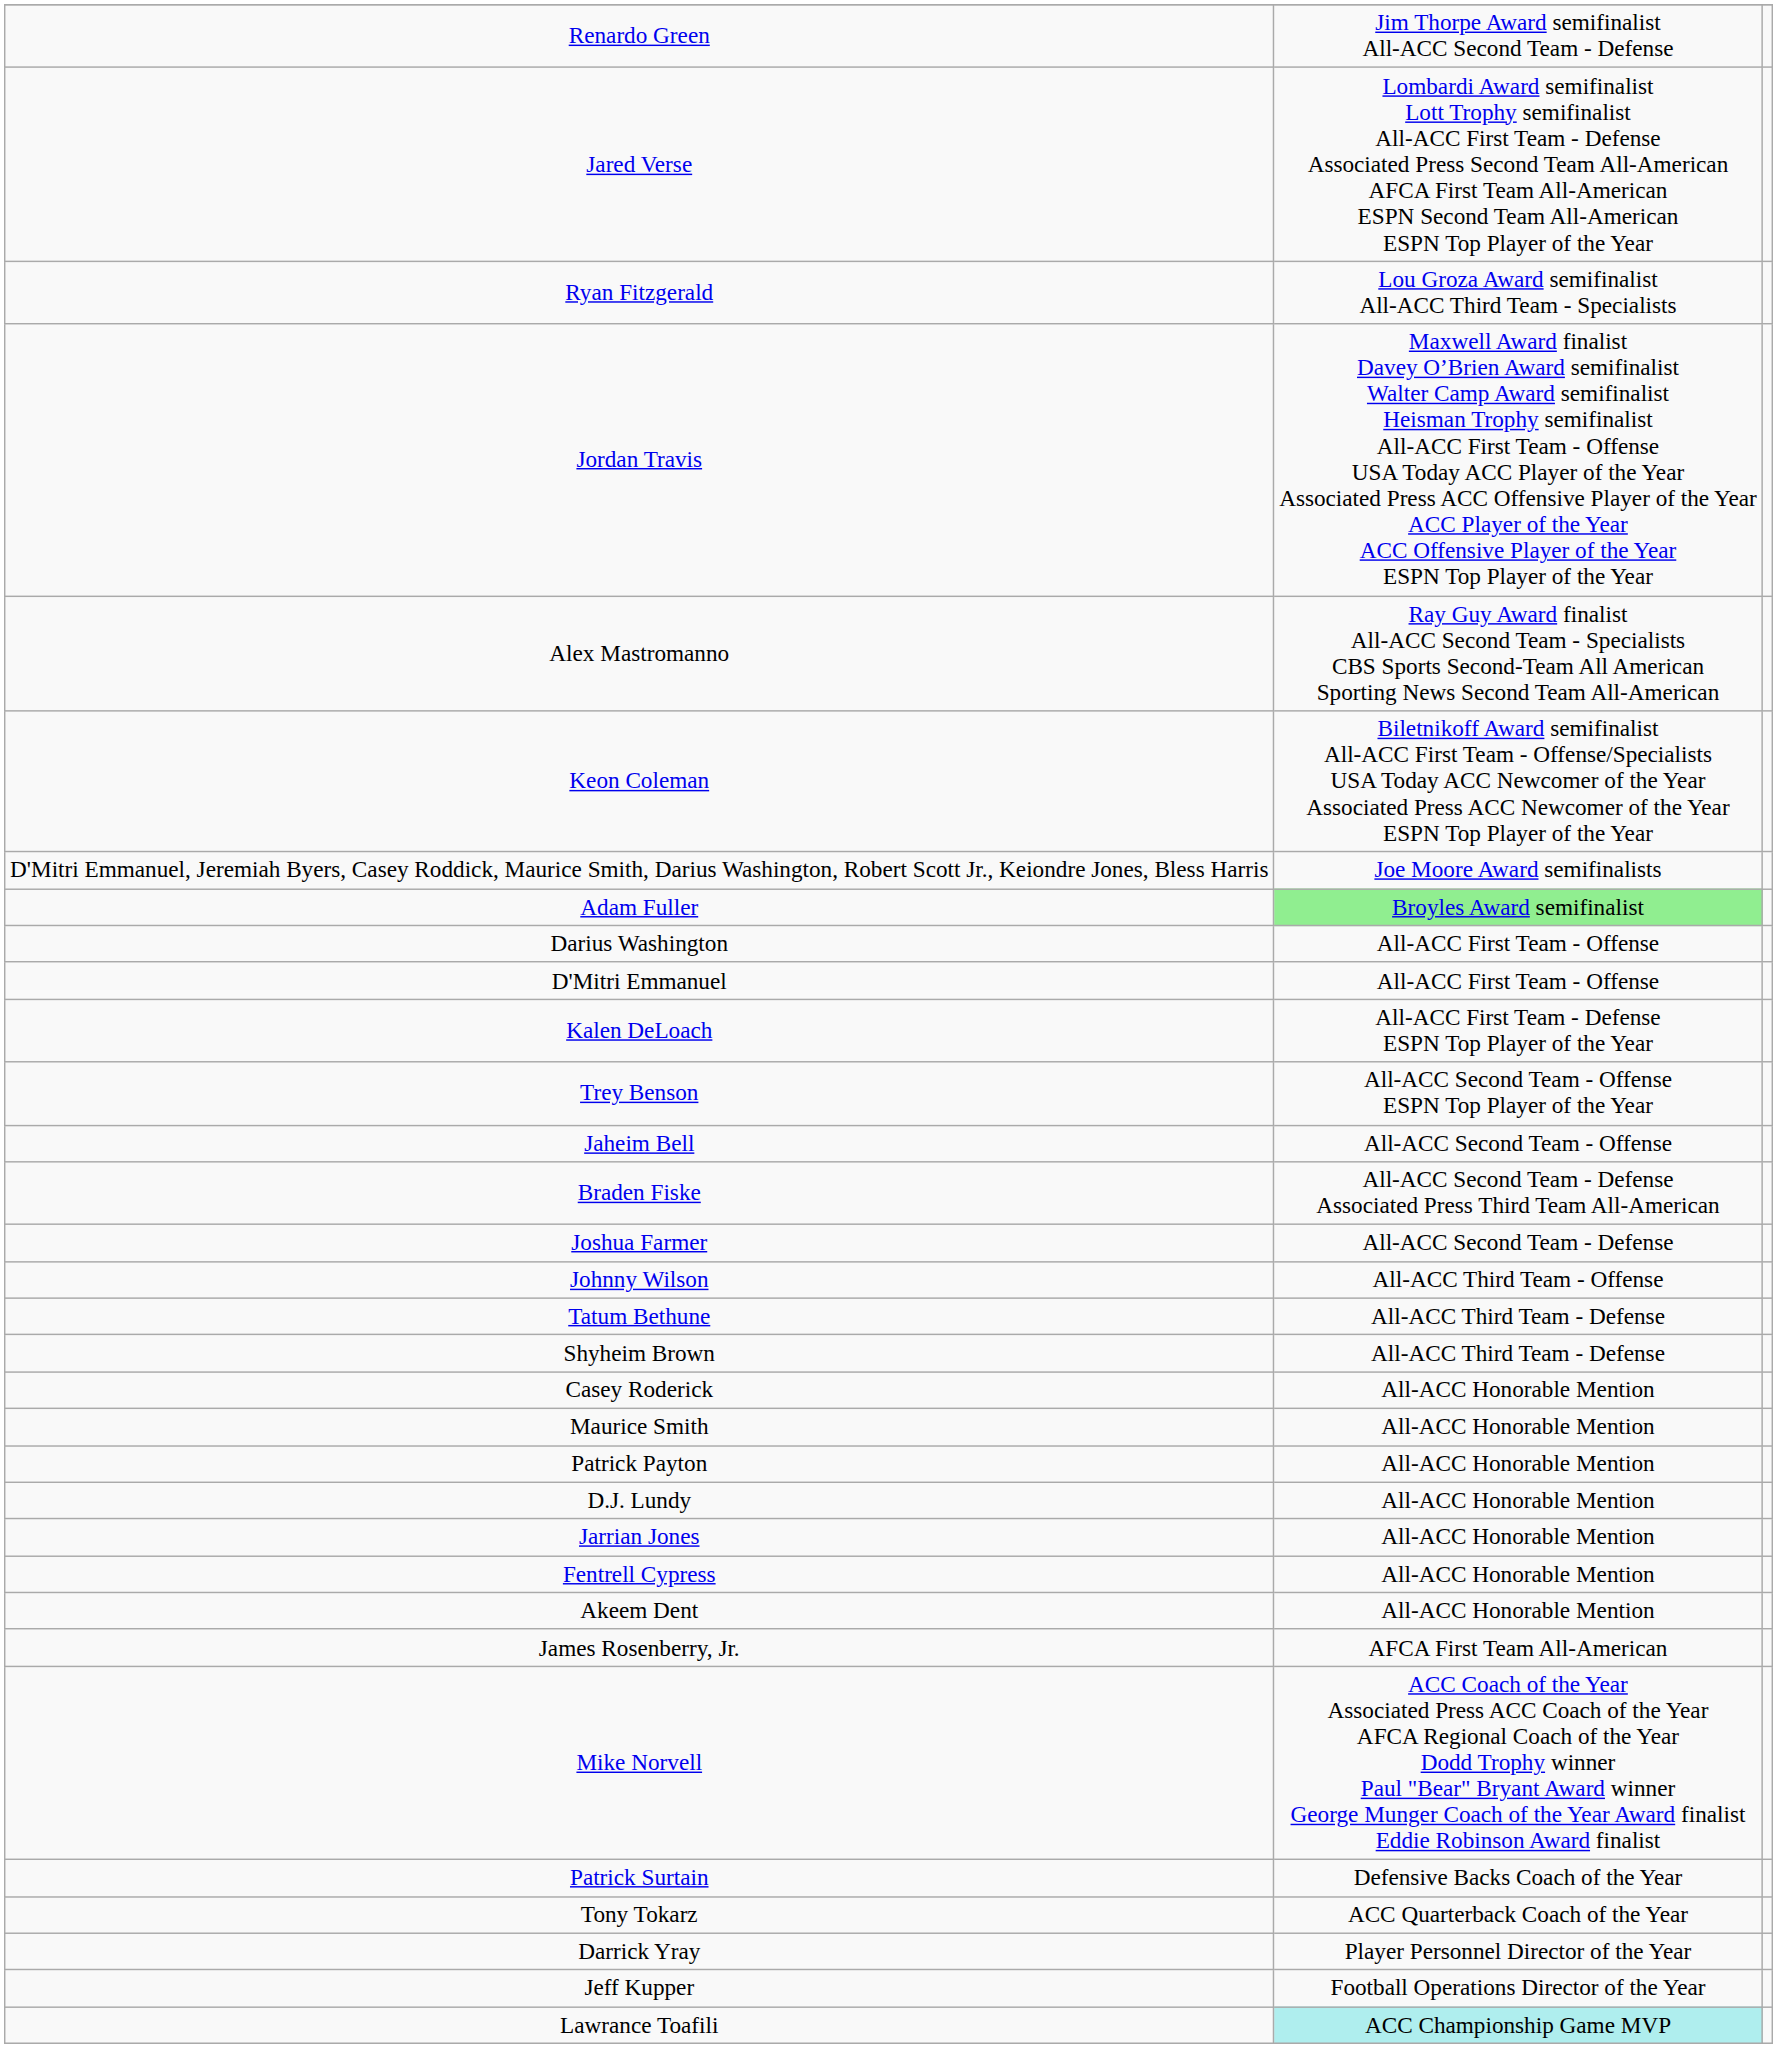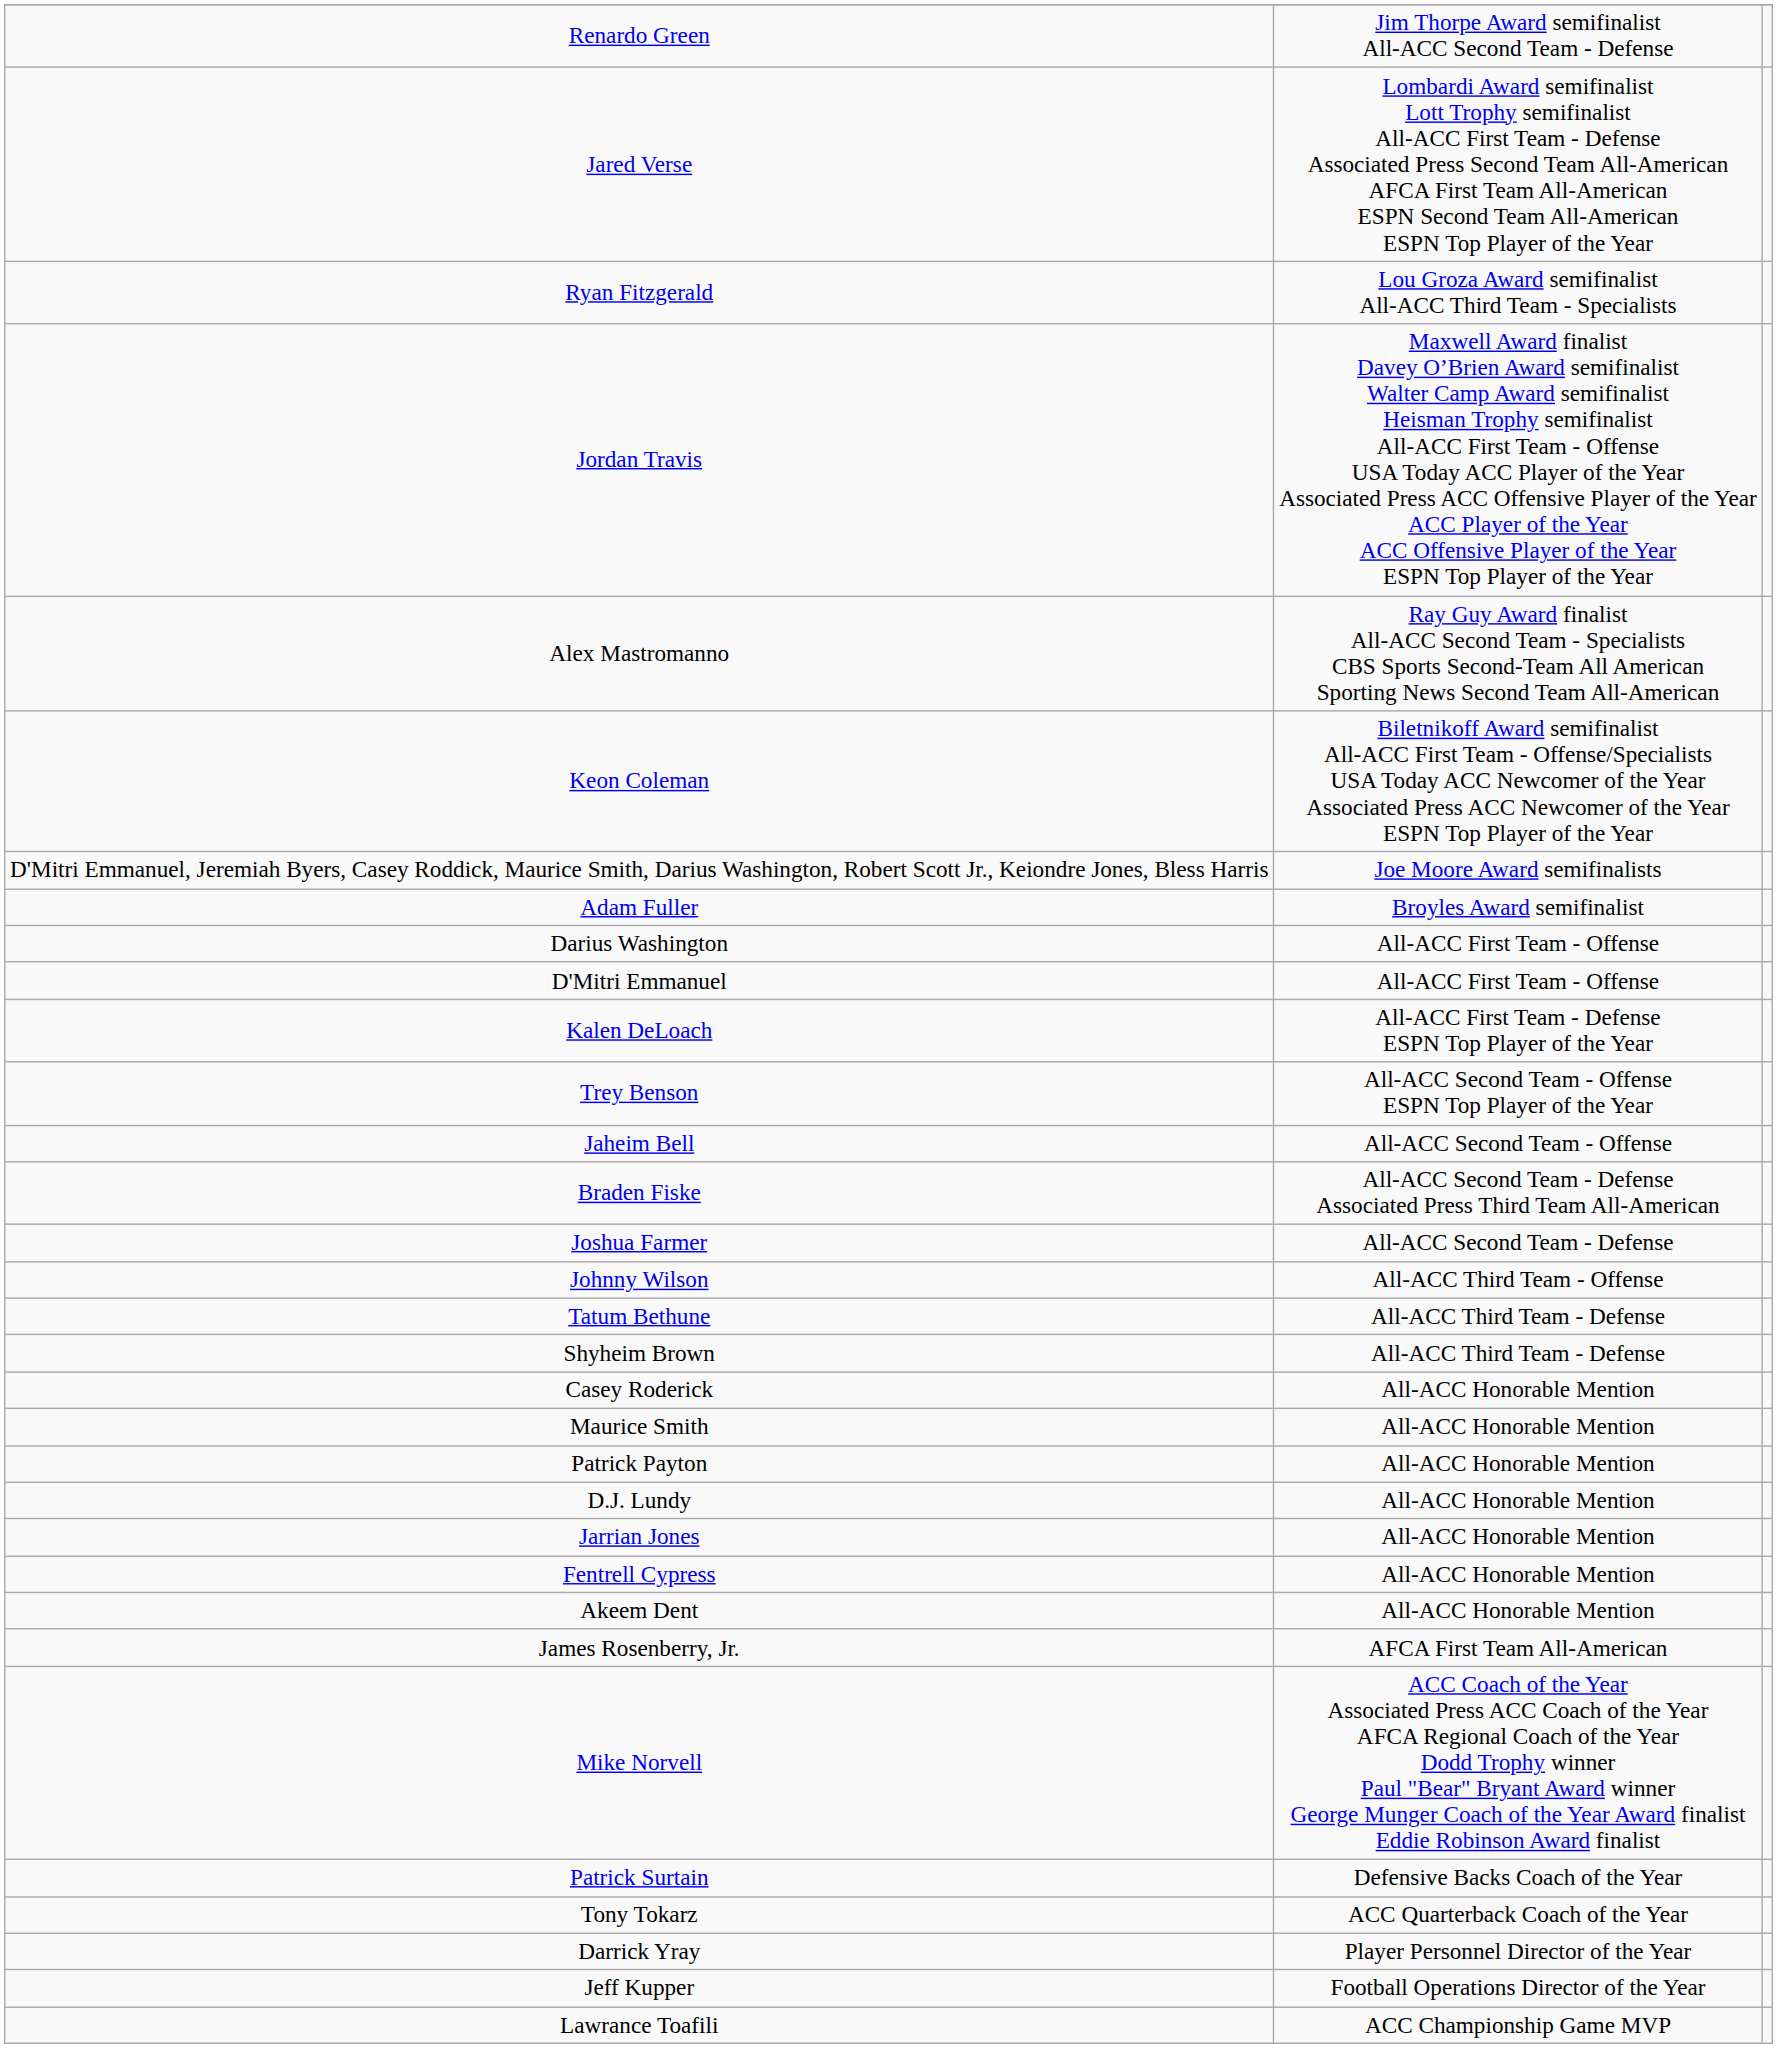(1518, 906) lightgreen background -> (1518, 906) no background
(1518, 2024) paleturquoise background -> (1518, 2024) no background
